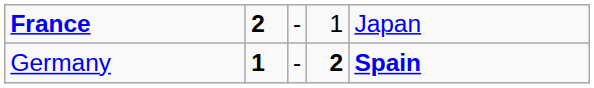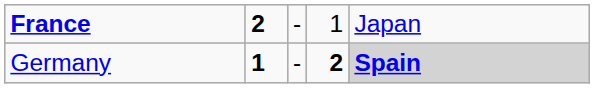(388, 62) no background -> (388, 62) lightgrey background
